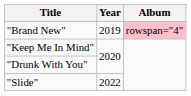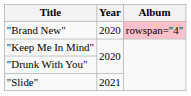(110, 30) 2019 -> (110, 30) 2020
(110, 82) 2022 -> (110, 82) 2021
